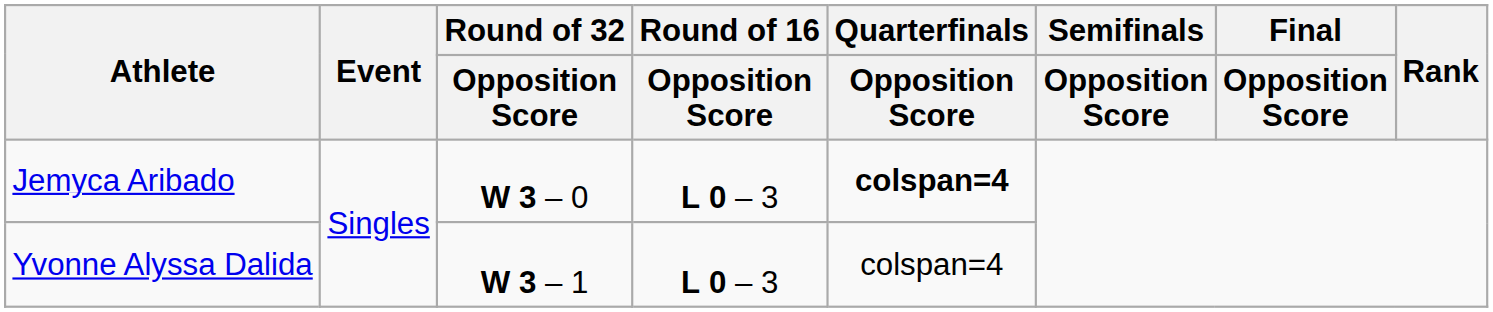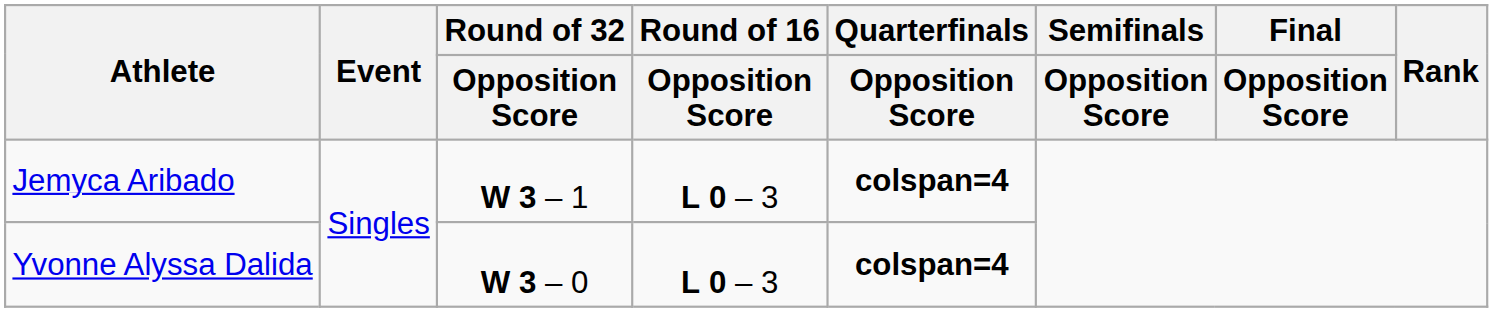(535, 198) W 3 – 0 -> (535, 198) W 3 – 1
(535, 282) W 3 – 1 -> (535, 282) W 3 – 0
(932, 265) normal -> (932, 265) bold
